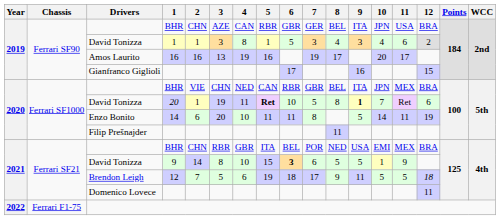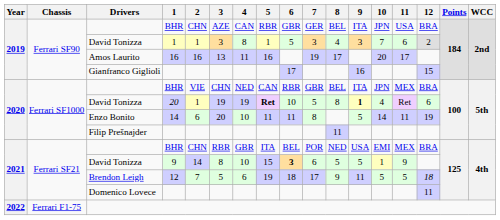(382, 41) 4 -> (382, 41) 7
(244, 56) 19 -> (244, 56) 11
(244, 101) 11 -> (244, 101) 19
(382, 101) 7 -> (382, 101) 4
